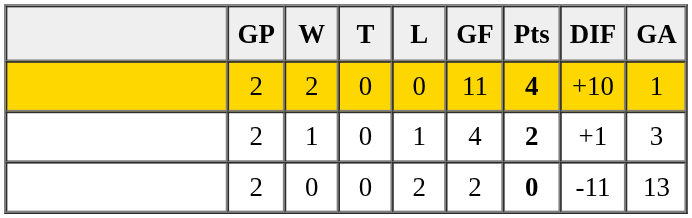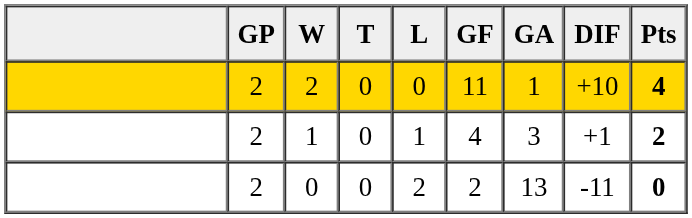columns swapped: (656, 33) <-> (532, 33)
